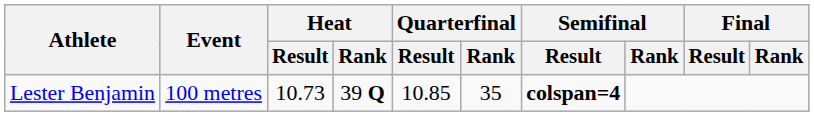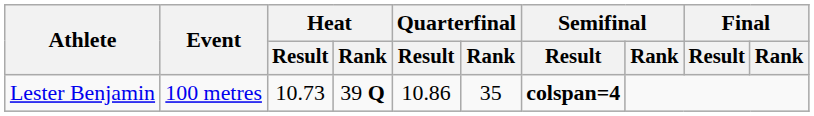(426, 93) 10.85 -> (426, 93) 10.86
